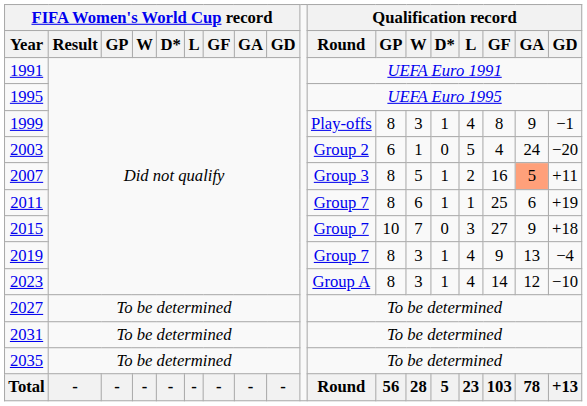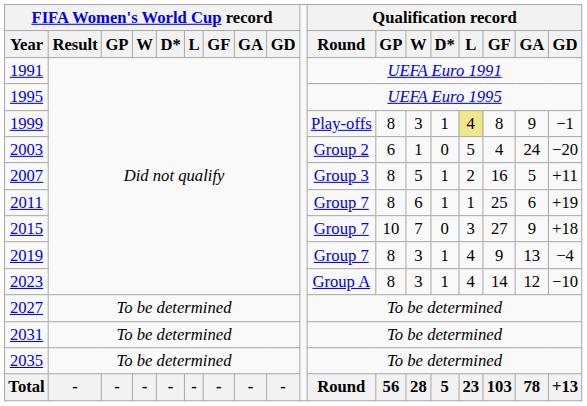(471, 123) no background -> (471, 123) khaki background
(532, 176) lightsalmon background -> (532, 176) no background
